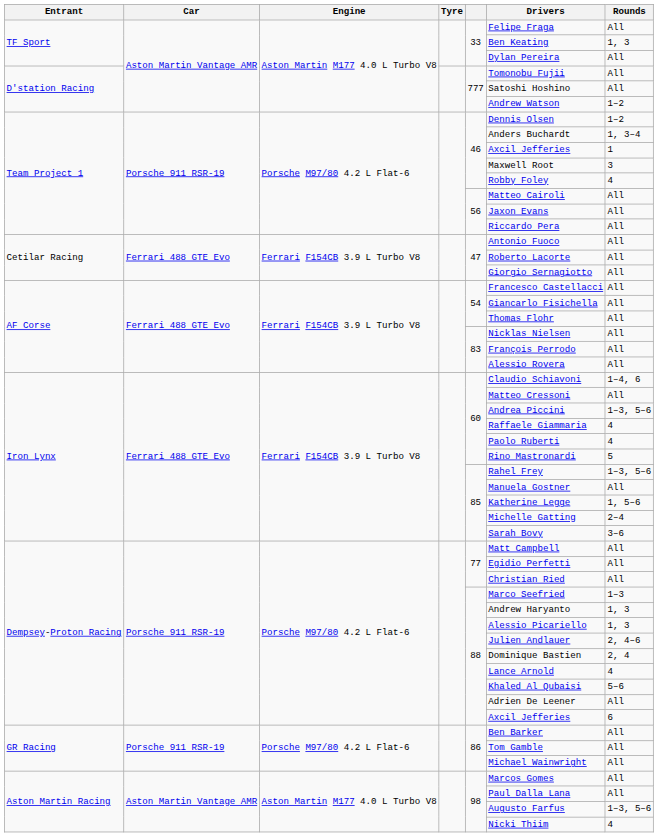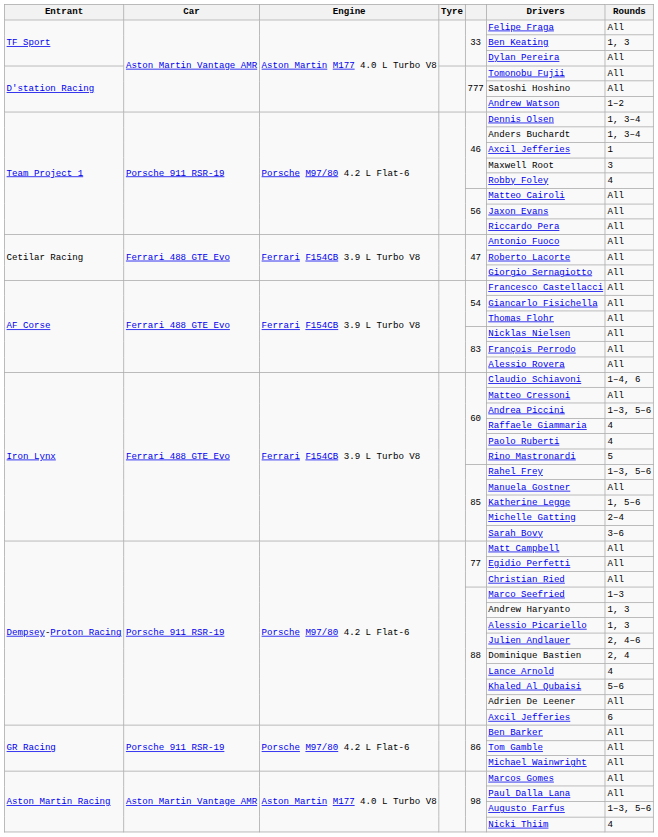(616, 119) 1–2 -> (624, 119) 1, 3–4
